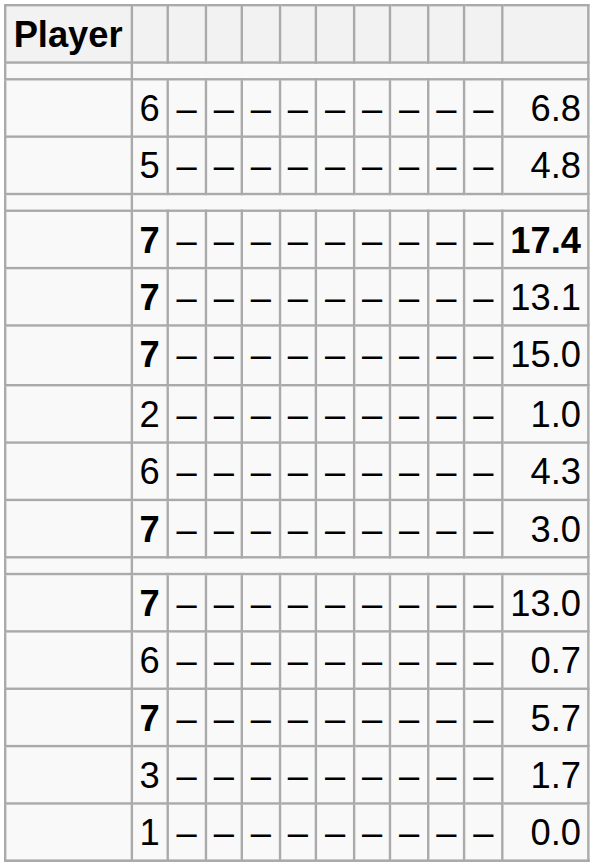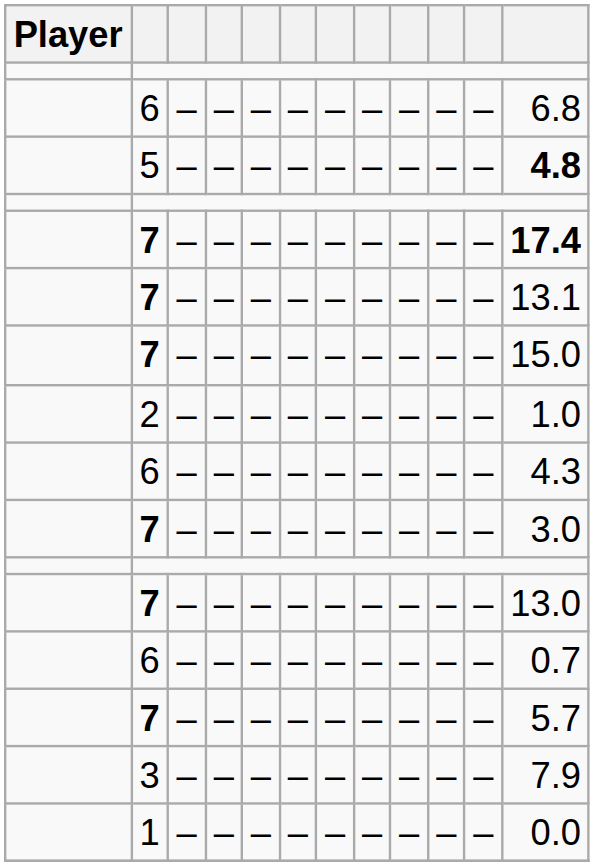(556, 166) normal -> (556, 166) bold
(556, 775) 1.7 -> (556, 775) 7.9
